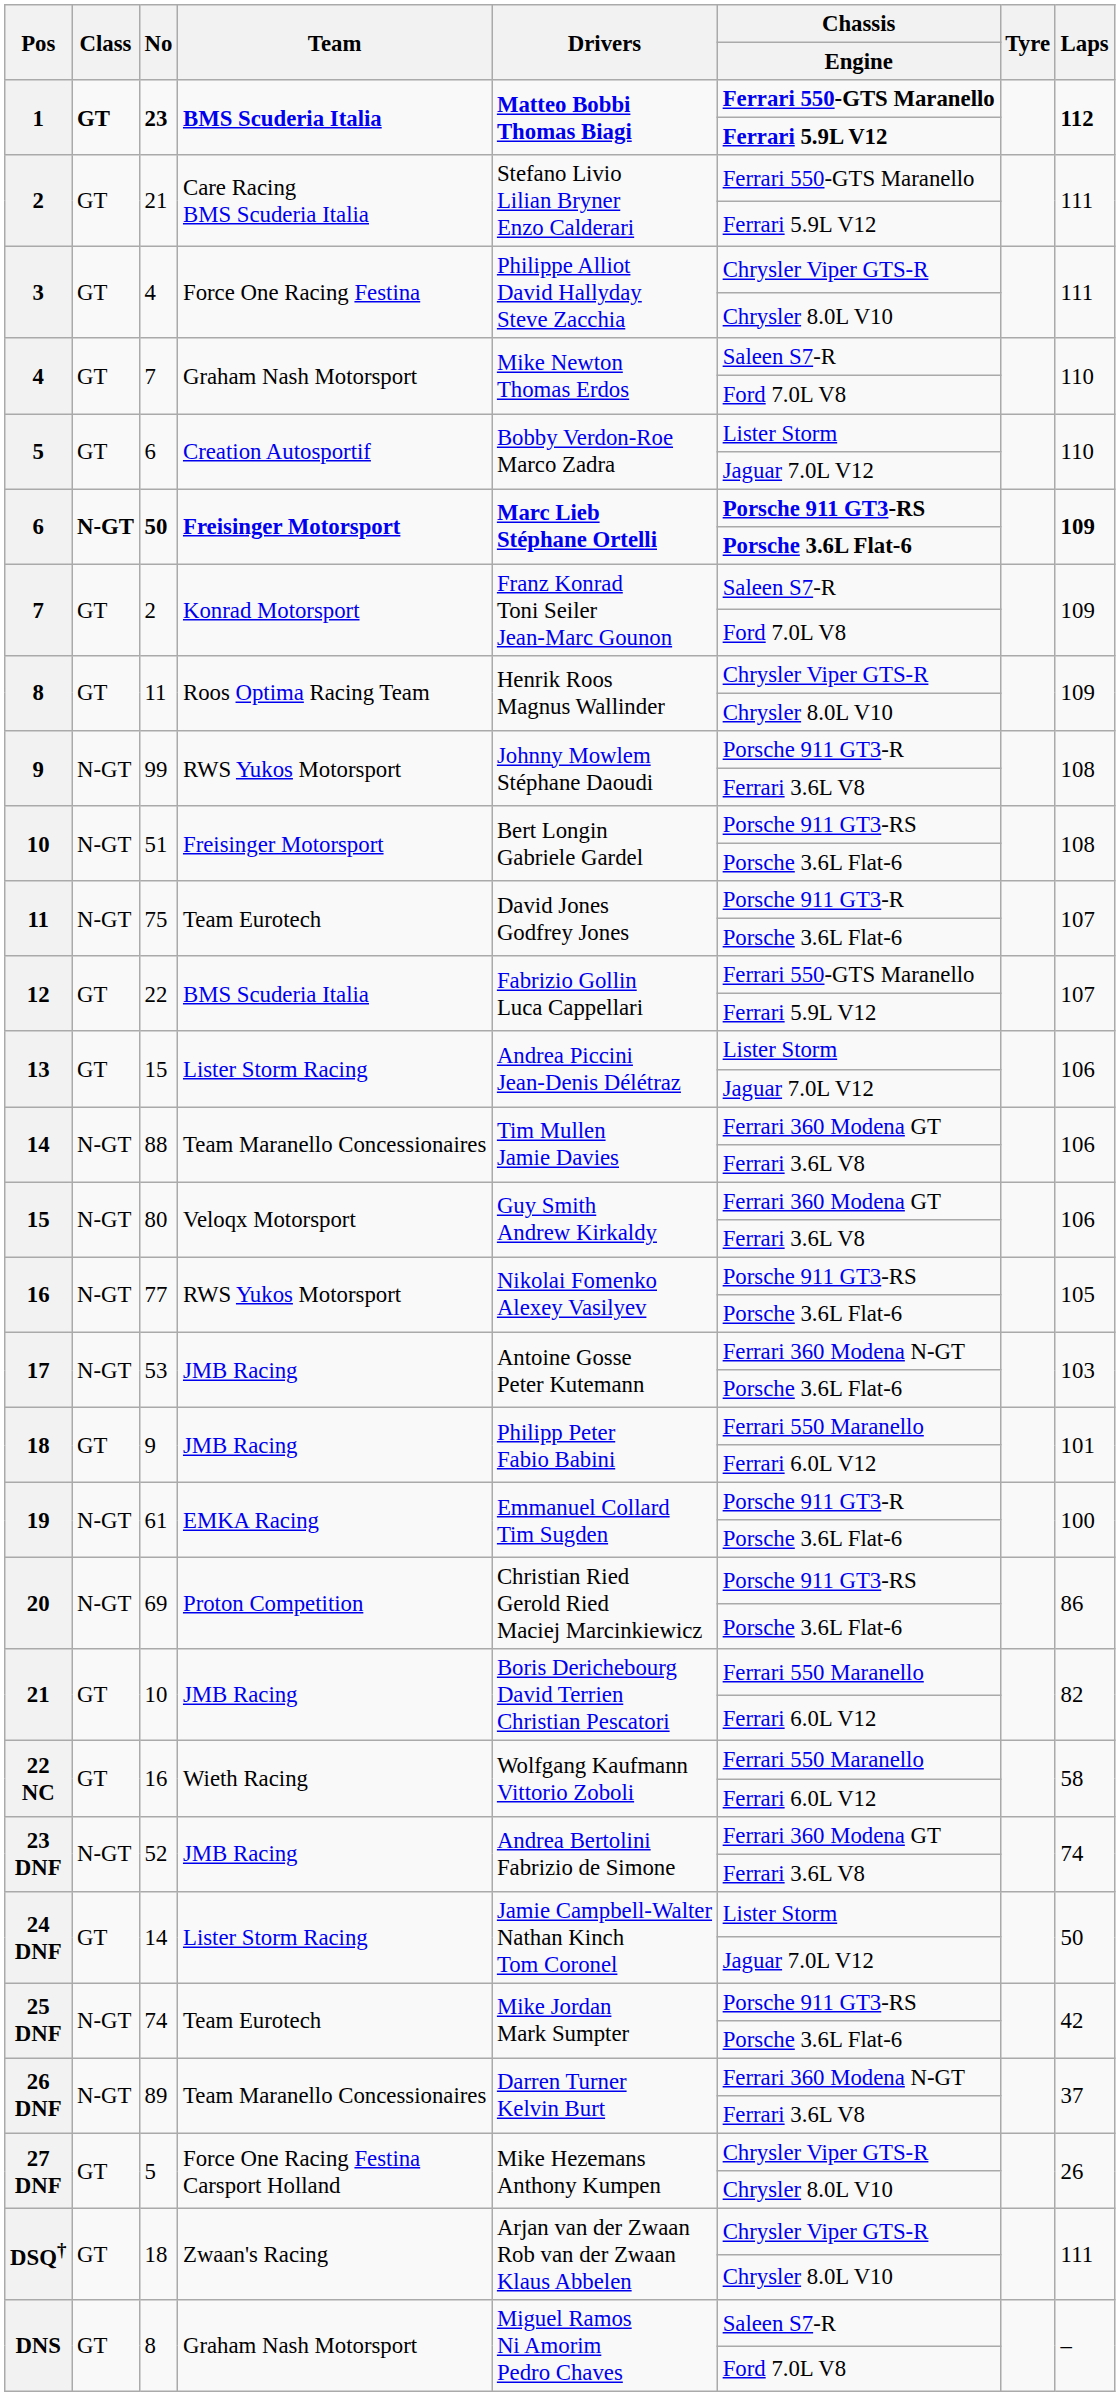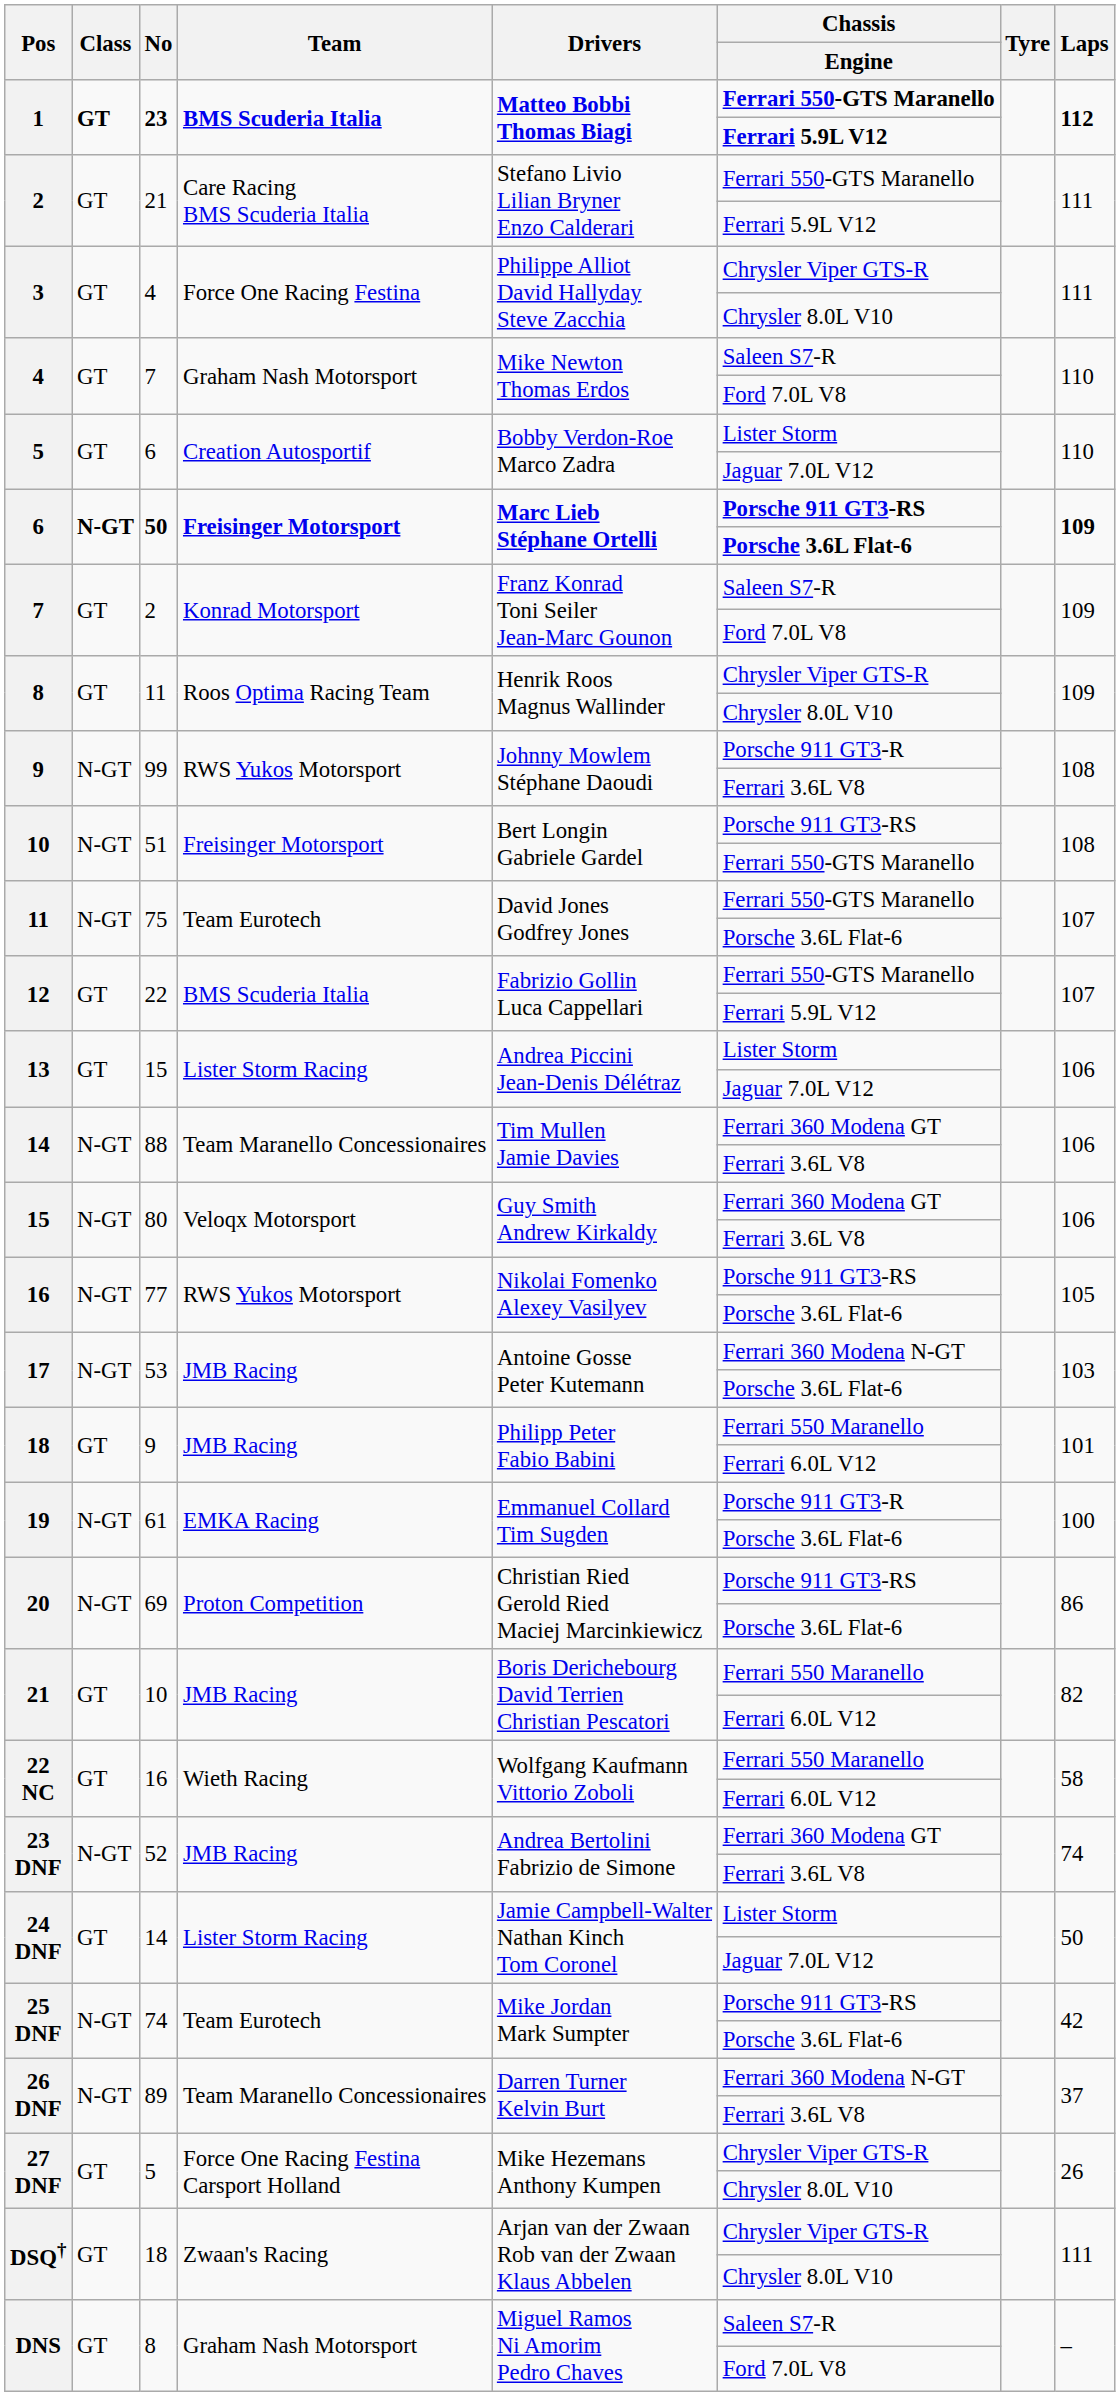(812, 862) Porsche 3.6L Flat-6 -> (849, 862) Ferrari 550-GTS Maranello
(813, 899) Porsche 911 GT3-R -> (849, 899) Ferrari 550-GTS Maranello
